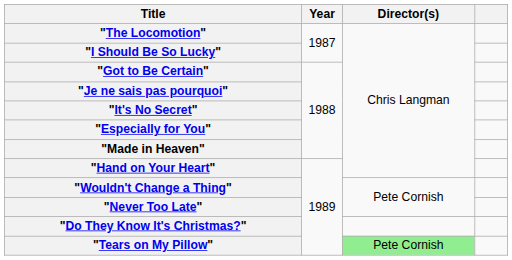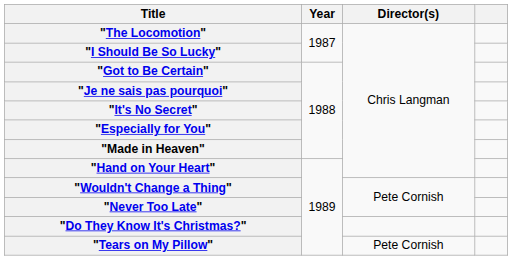(408, 245) lightgreen background -> (408, 245) no background
